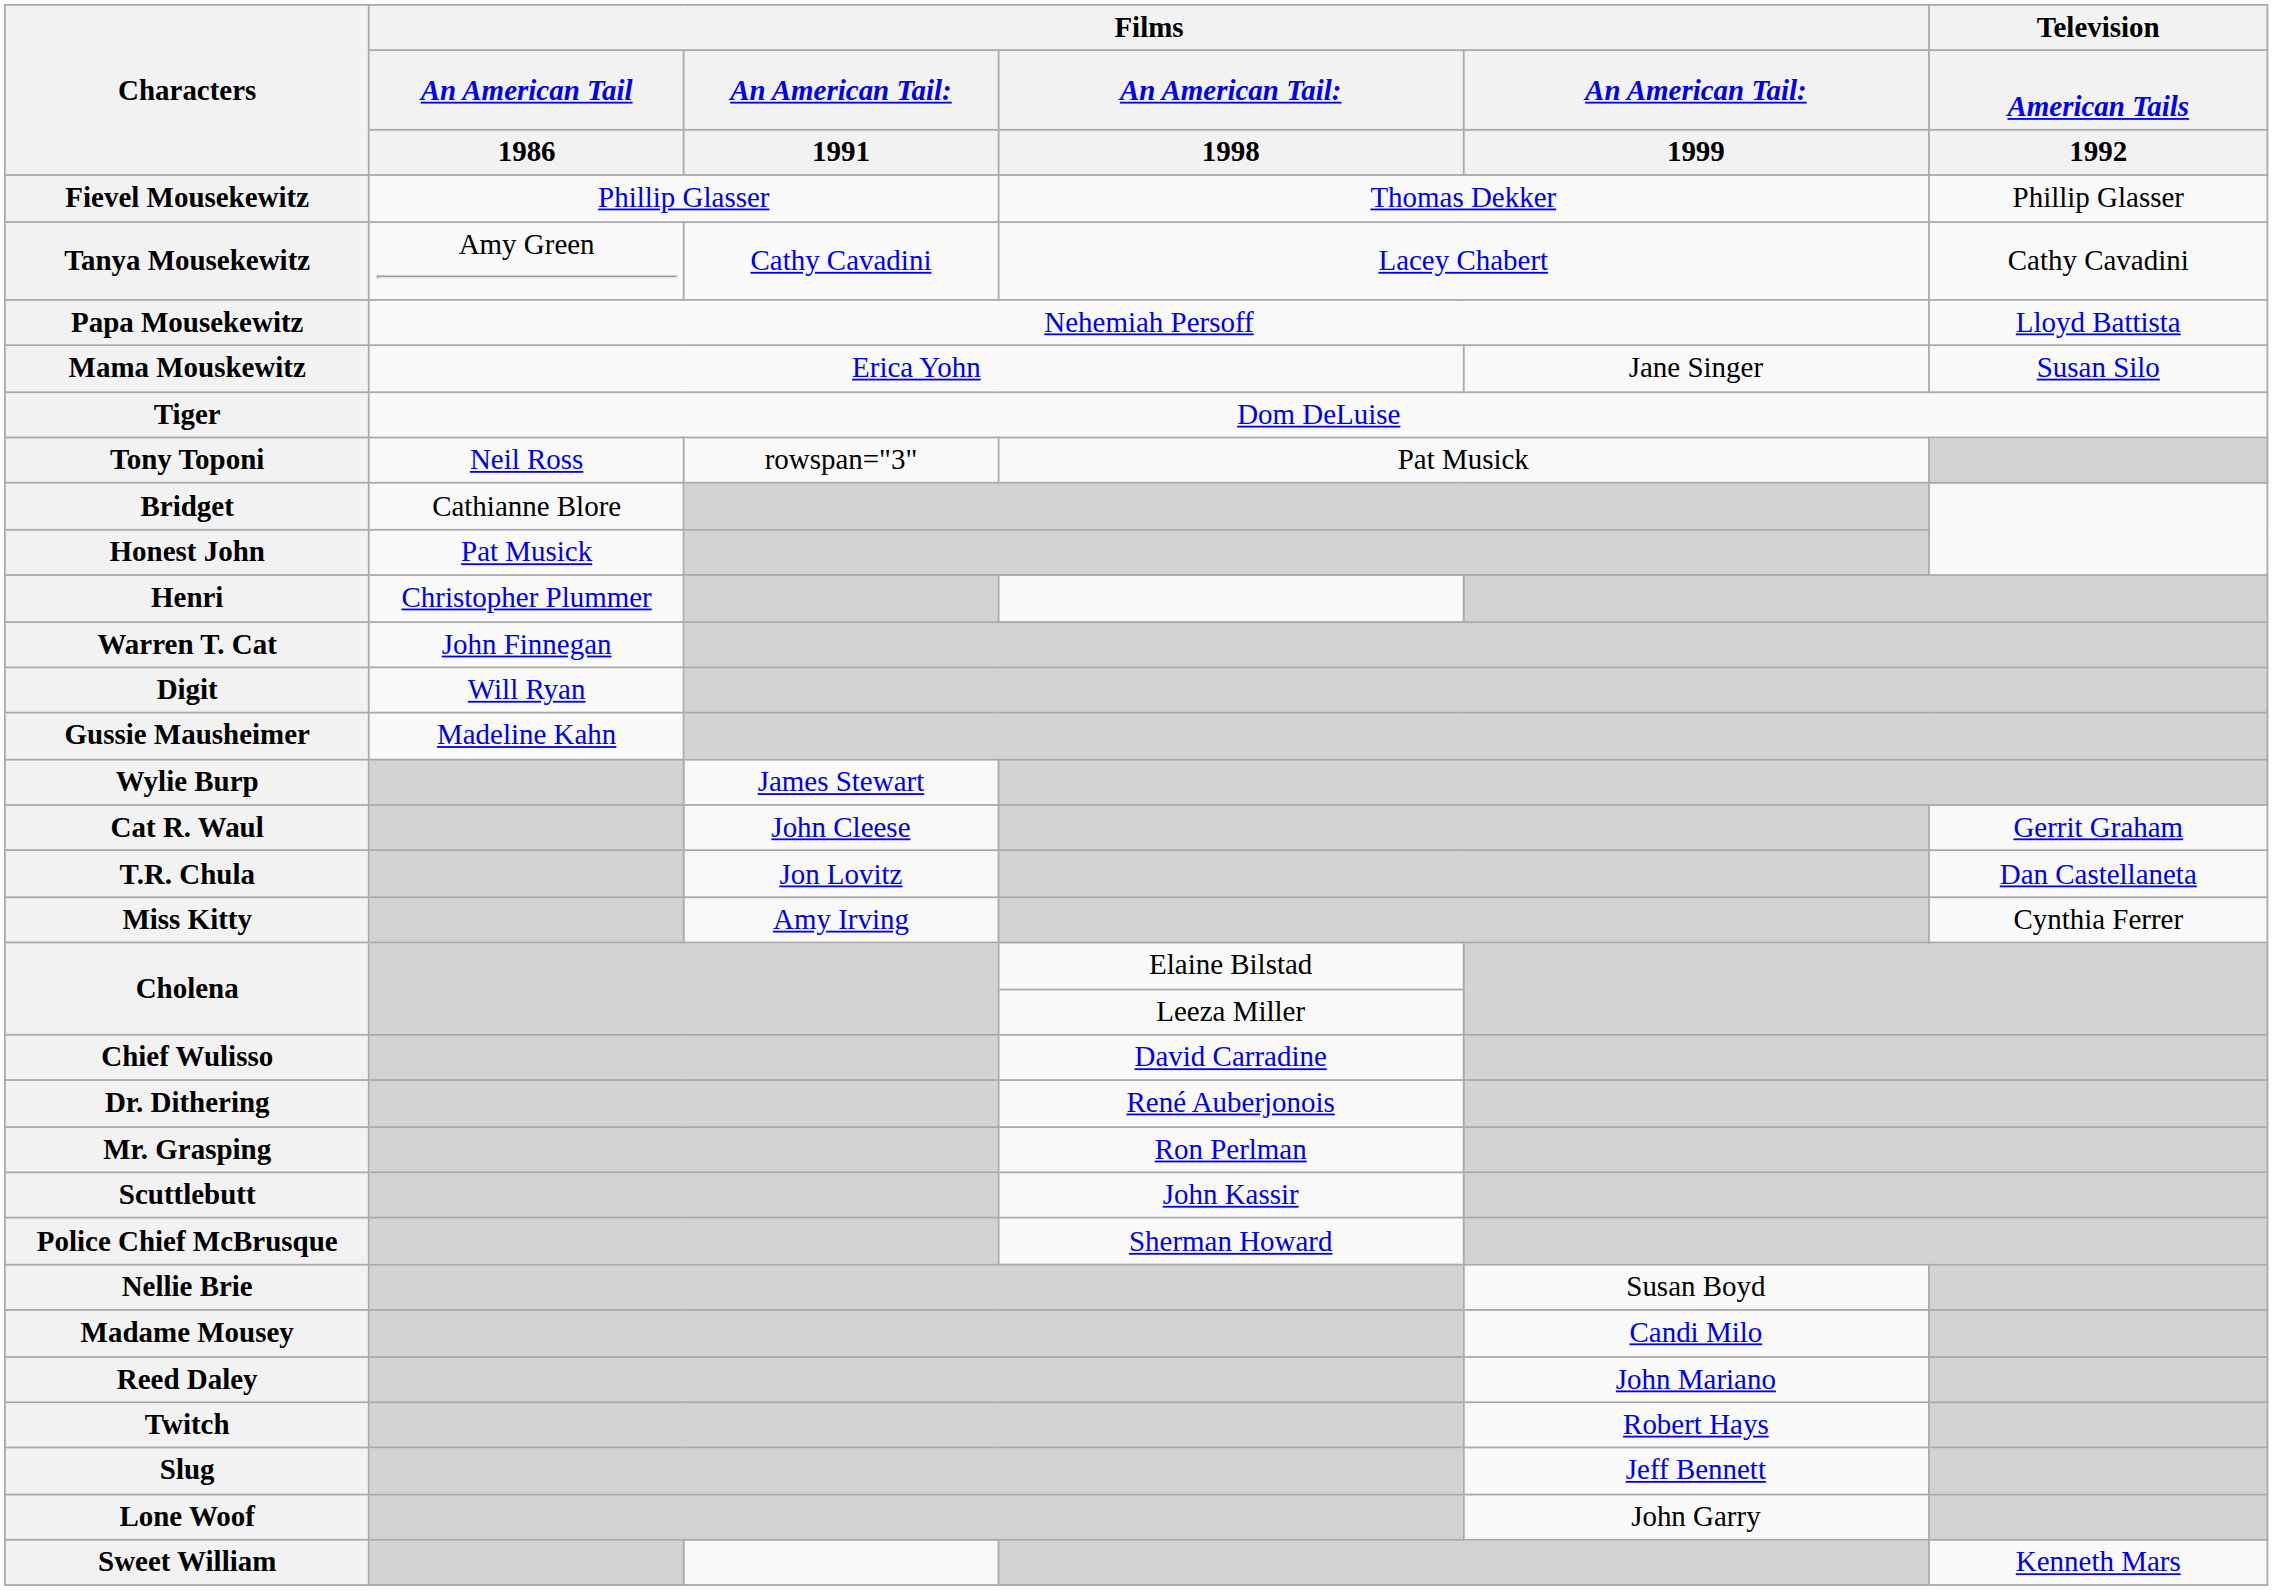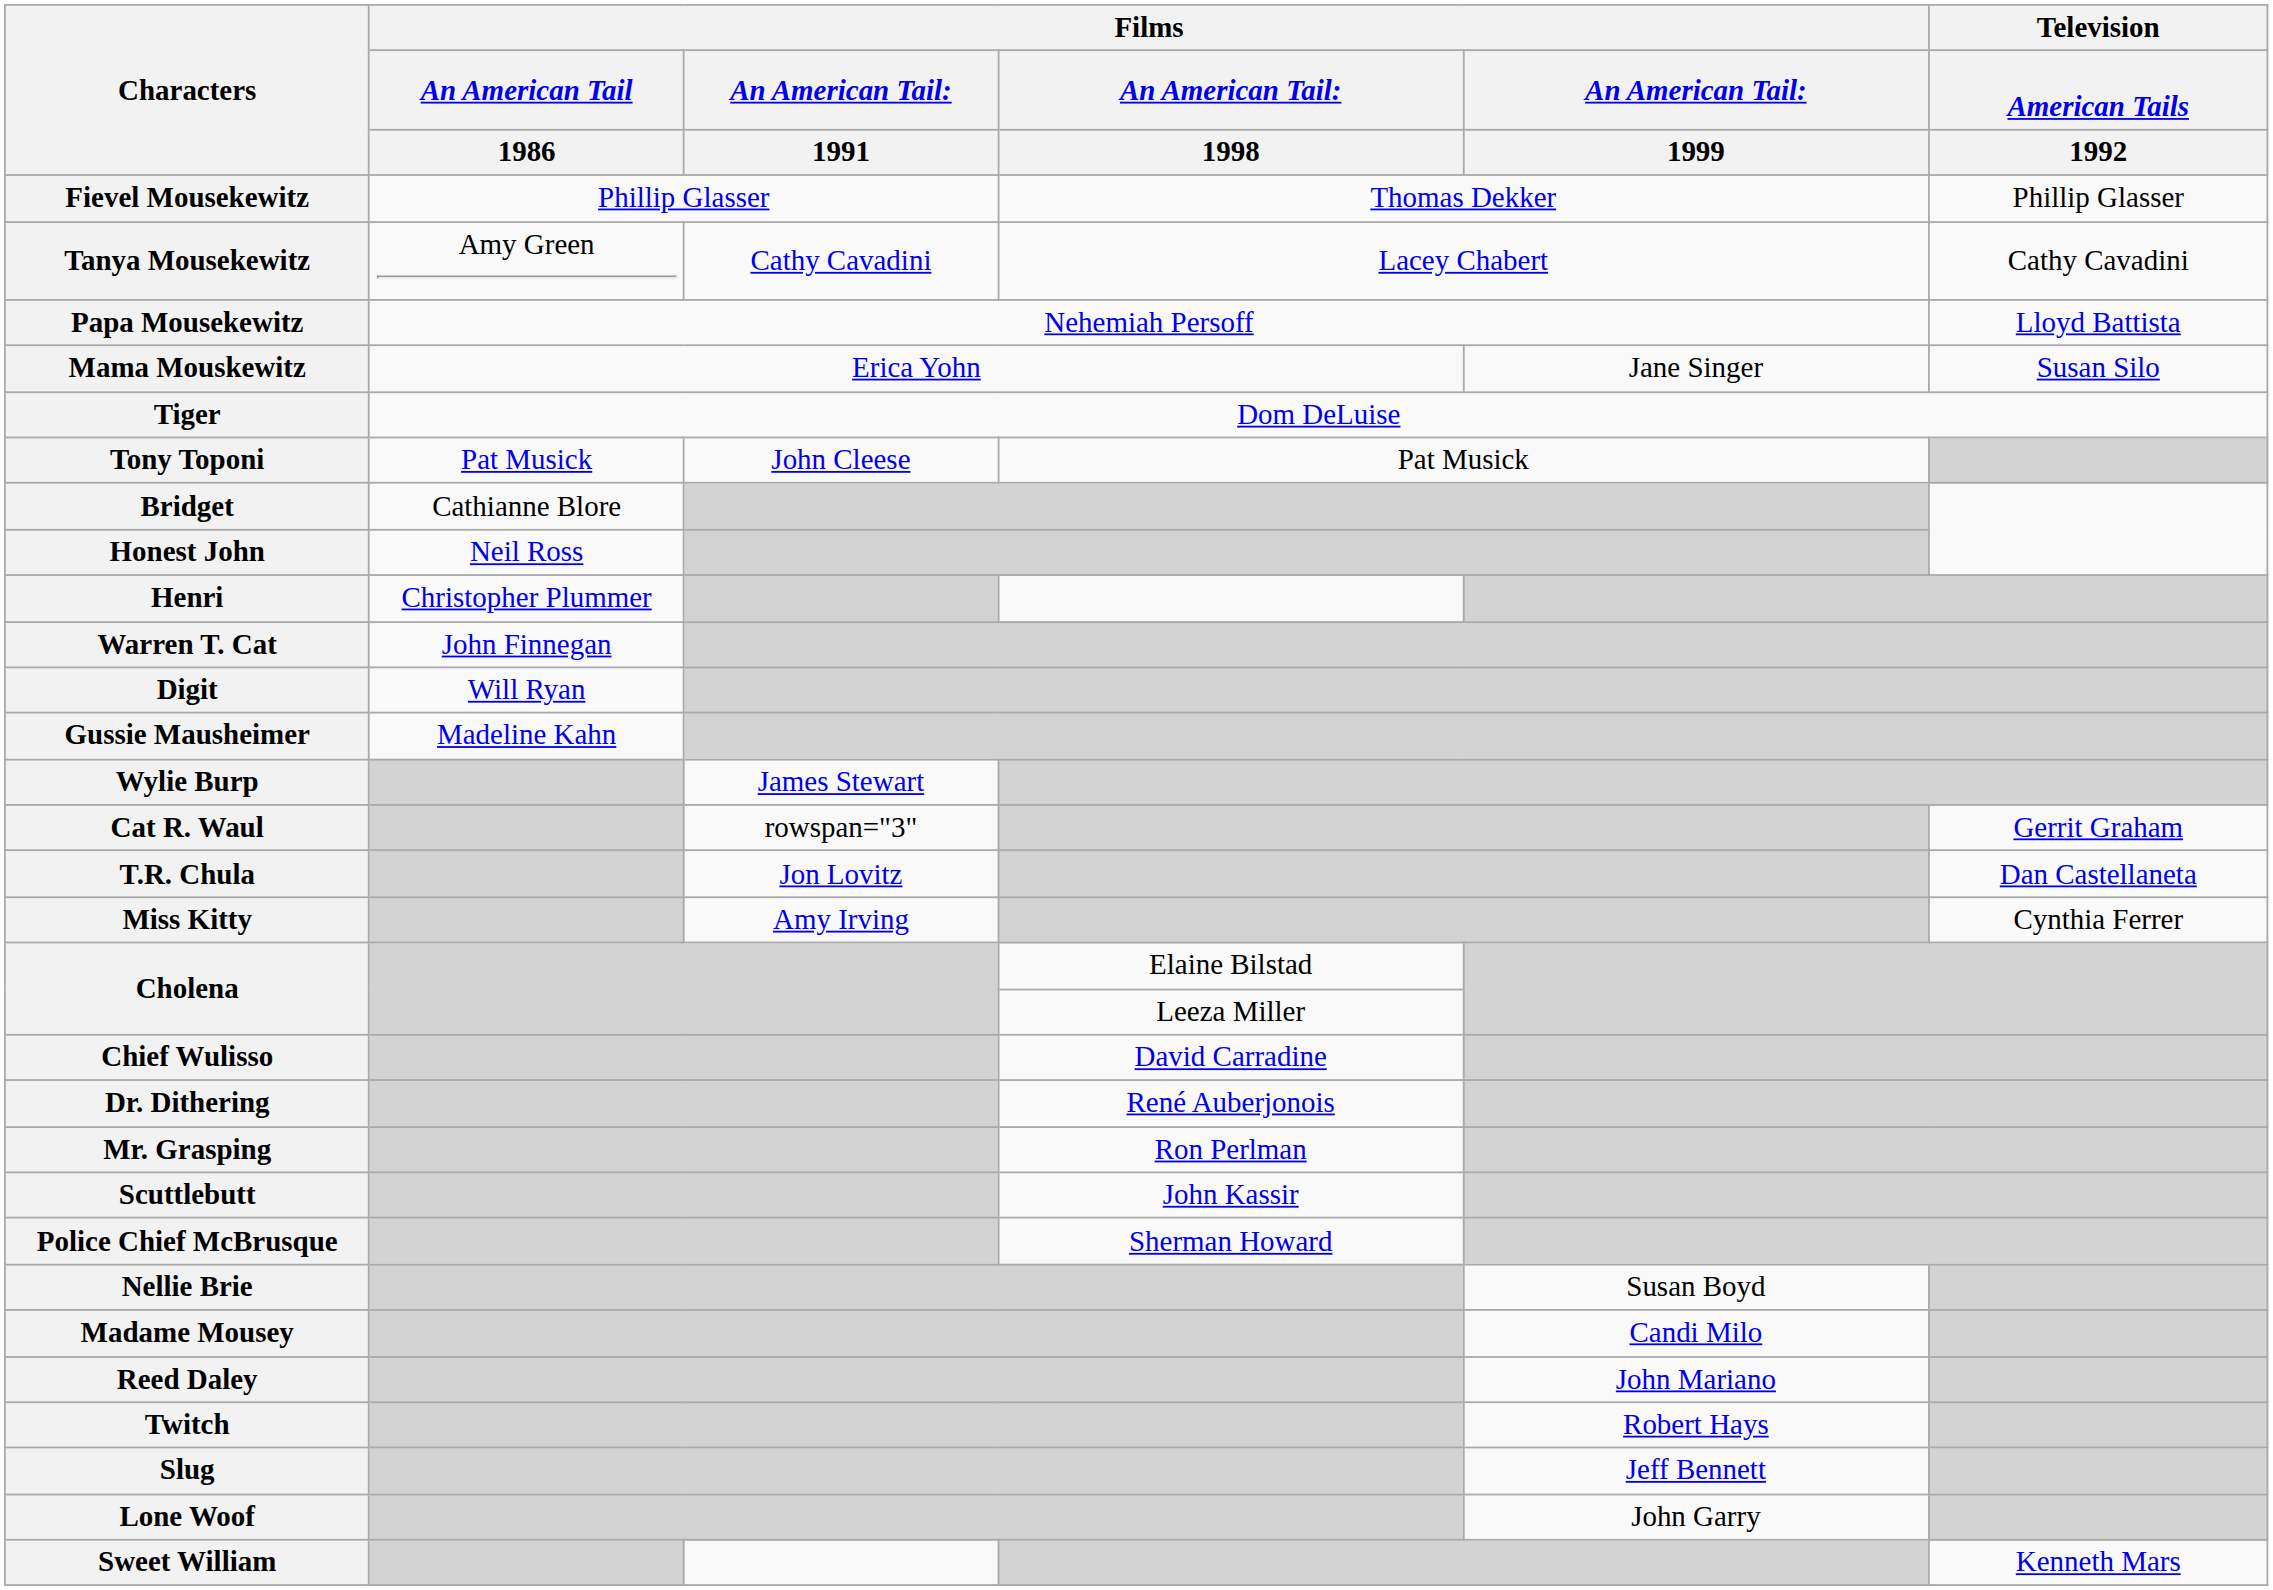(527, 460) Neil Ross -> (527, 460) Pat Musick
(841, 460) rowspan="3" -> (841, 460) John Cleese
(527, 551) Pat Musick -> (527, 551) Neil Ross
(841, 827) John Cleese -> (841, 827) rowspan="3"
